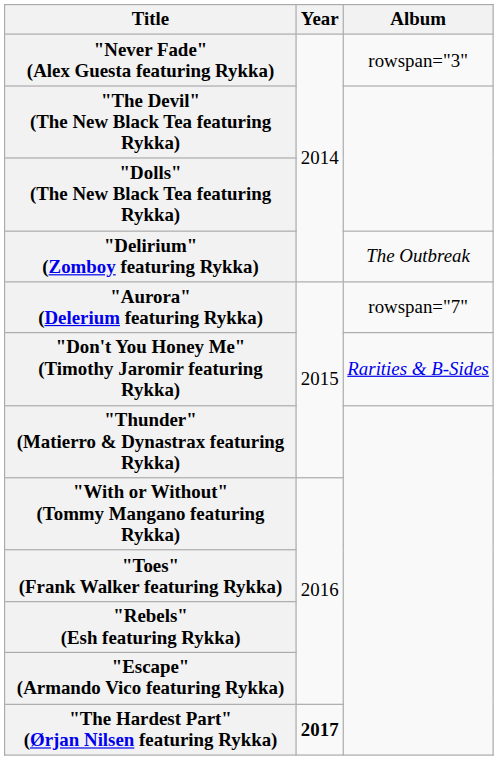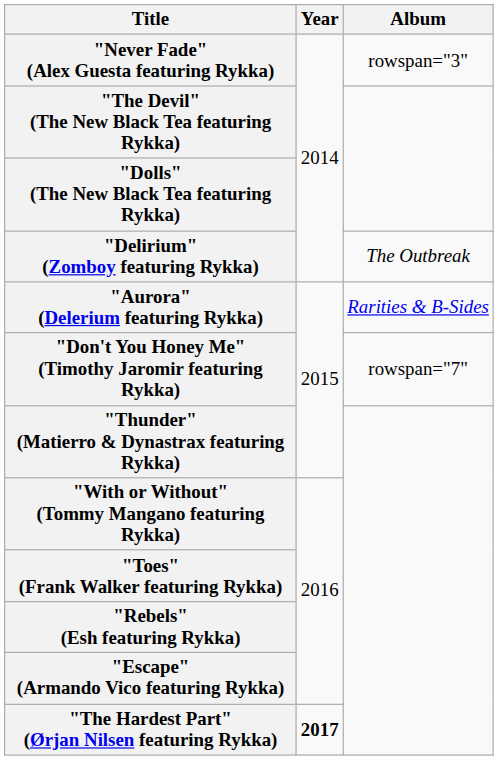(418, 307) rowspan="7" -> (418, 307) Rarities & B-Sides
(418, 369) Rarities & B-Sides -> (418, 369) rowspan="7"
